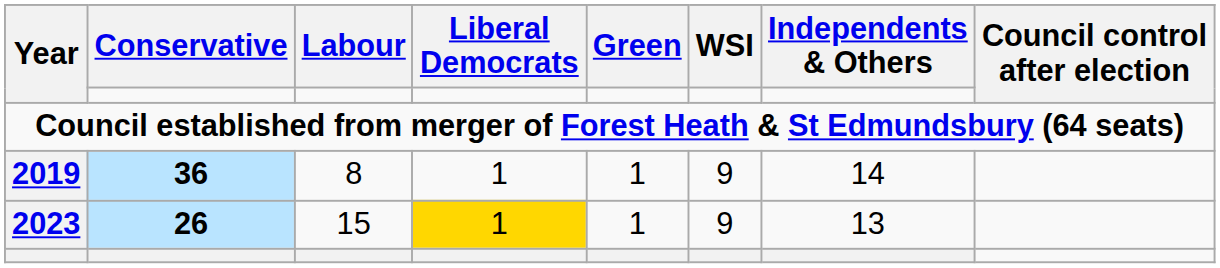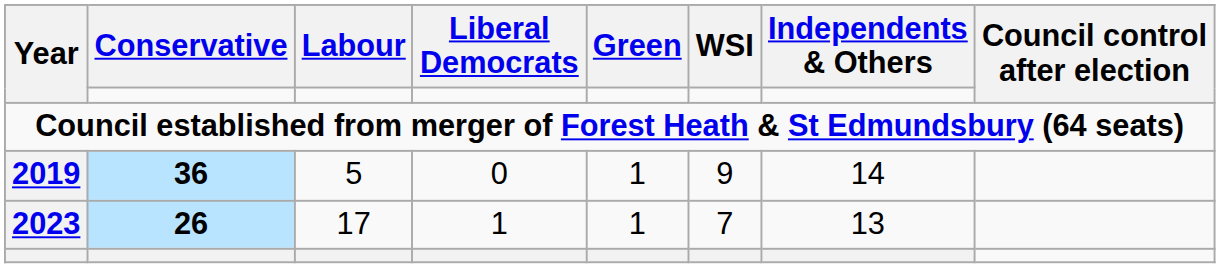(354, 175) 8 -> (354, 175) 5
(499, 175) 1 -> (499, 175) 0
(354, 223) 15 -> (354, 223) 17
(499, 223) gold background -> (499, 223) no background
(725, 223) 9 -> (725, 223) 7
